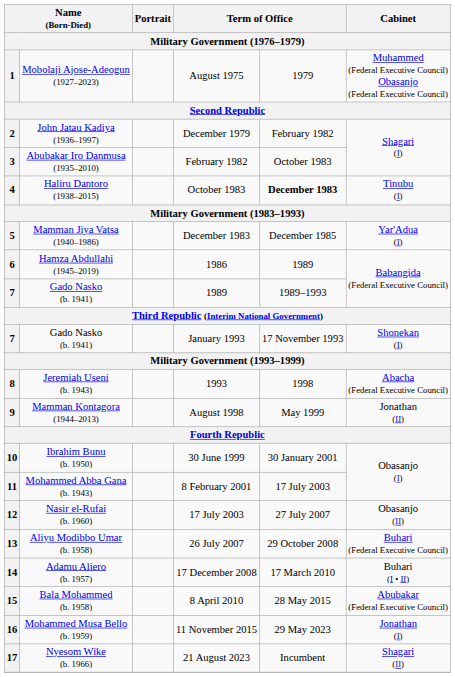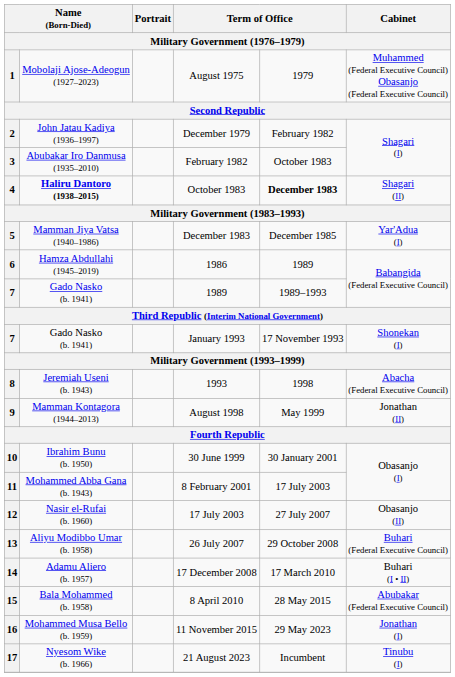(76, 190) normal -> (76, 190) bold
(398, 190) Tinubu (I) -> (398, 190) Shagari (II)
(398, 658) Shagari (II) -> (398, 658) Tinubu (I)
